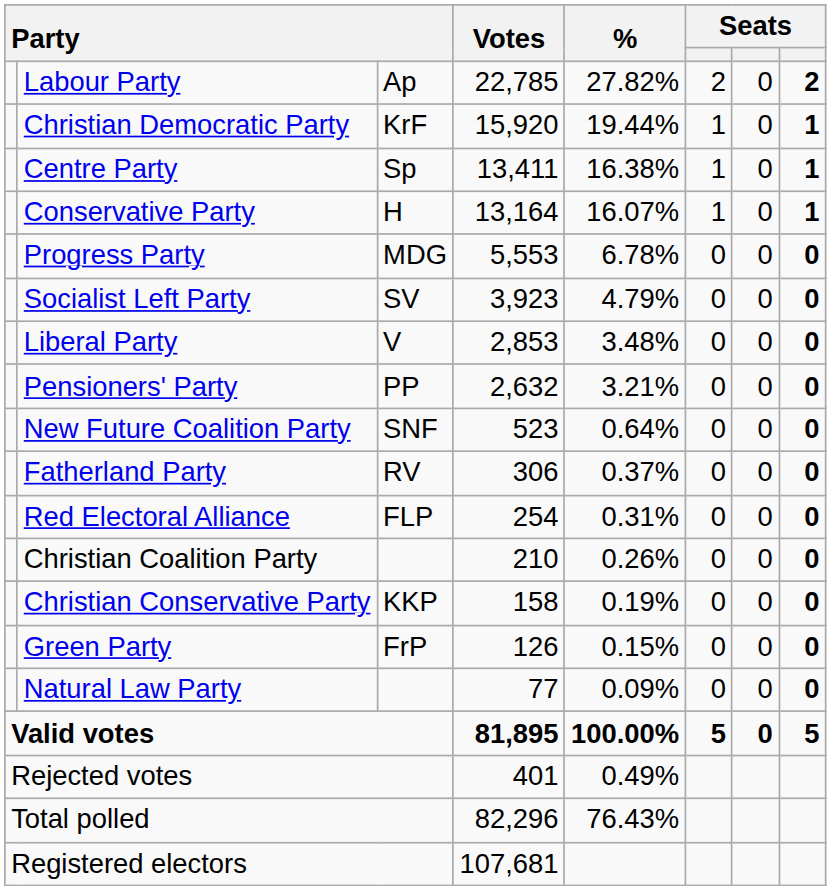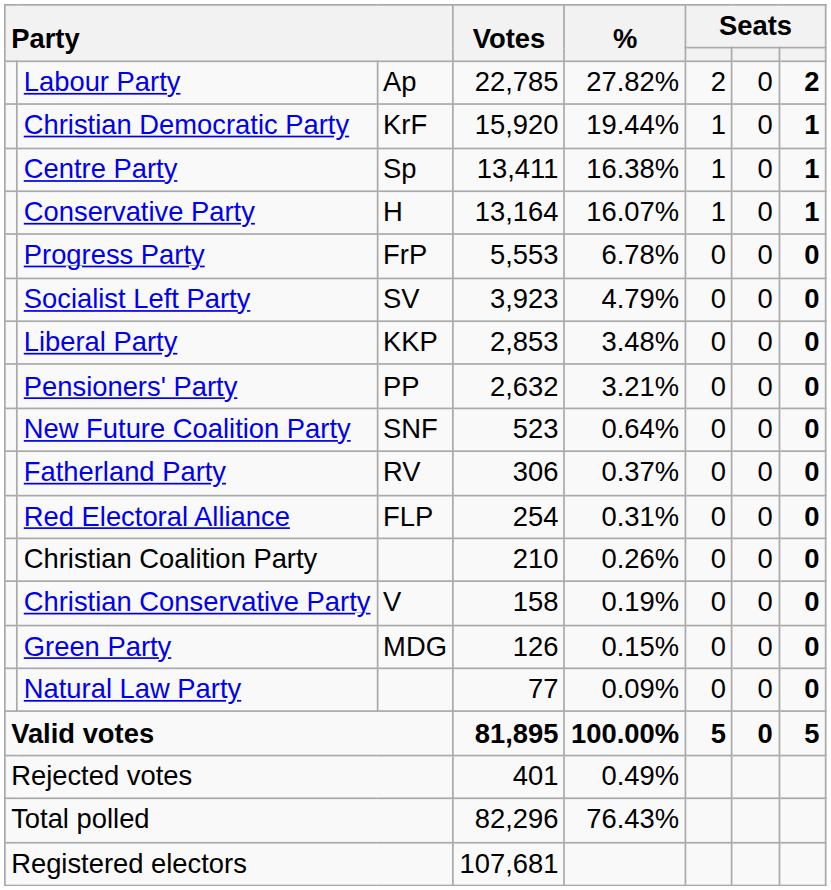(415, 255) MDG -> (405, 255) FrP
(392, 342) V -> (410, 342) KKP
(410, 602) KKP -> (392, 602) V
(405, 646) FrP -> (415, 646) MDG
